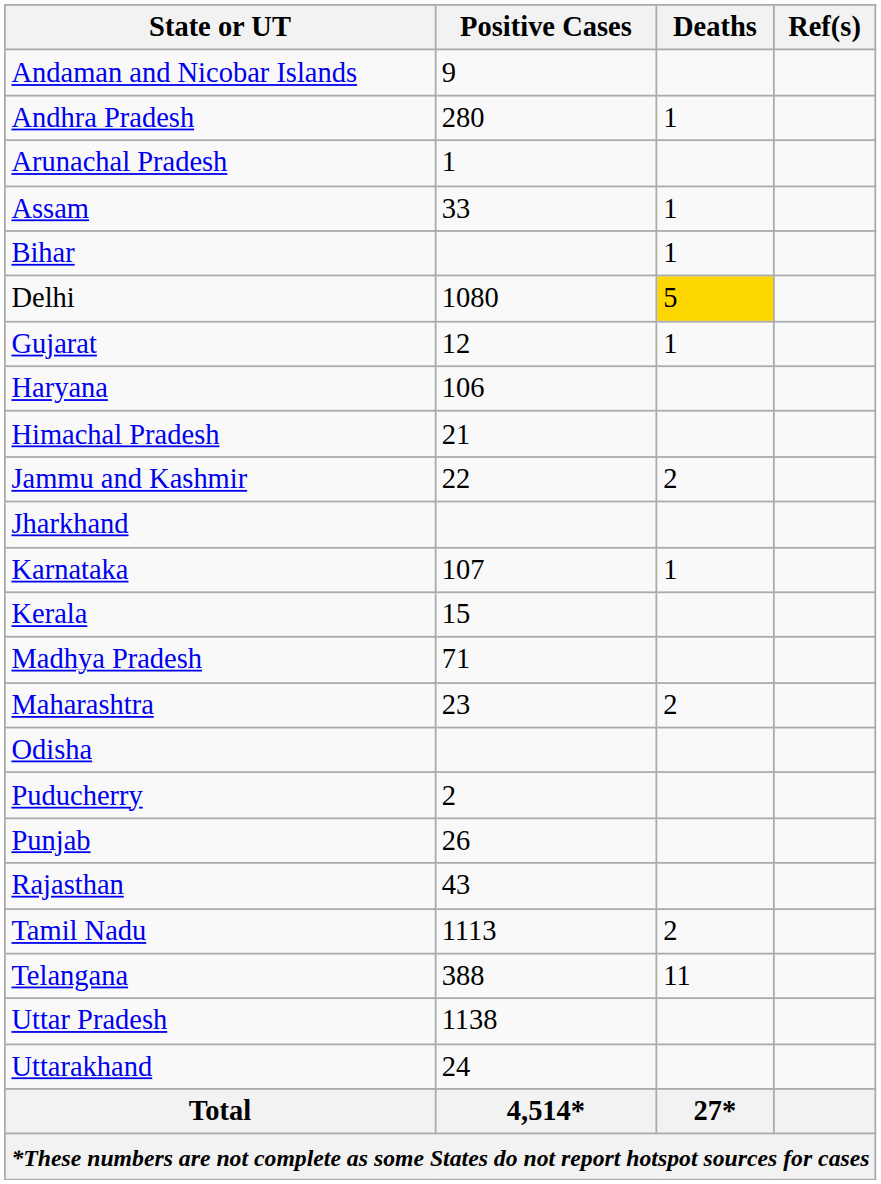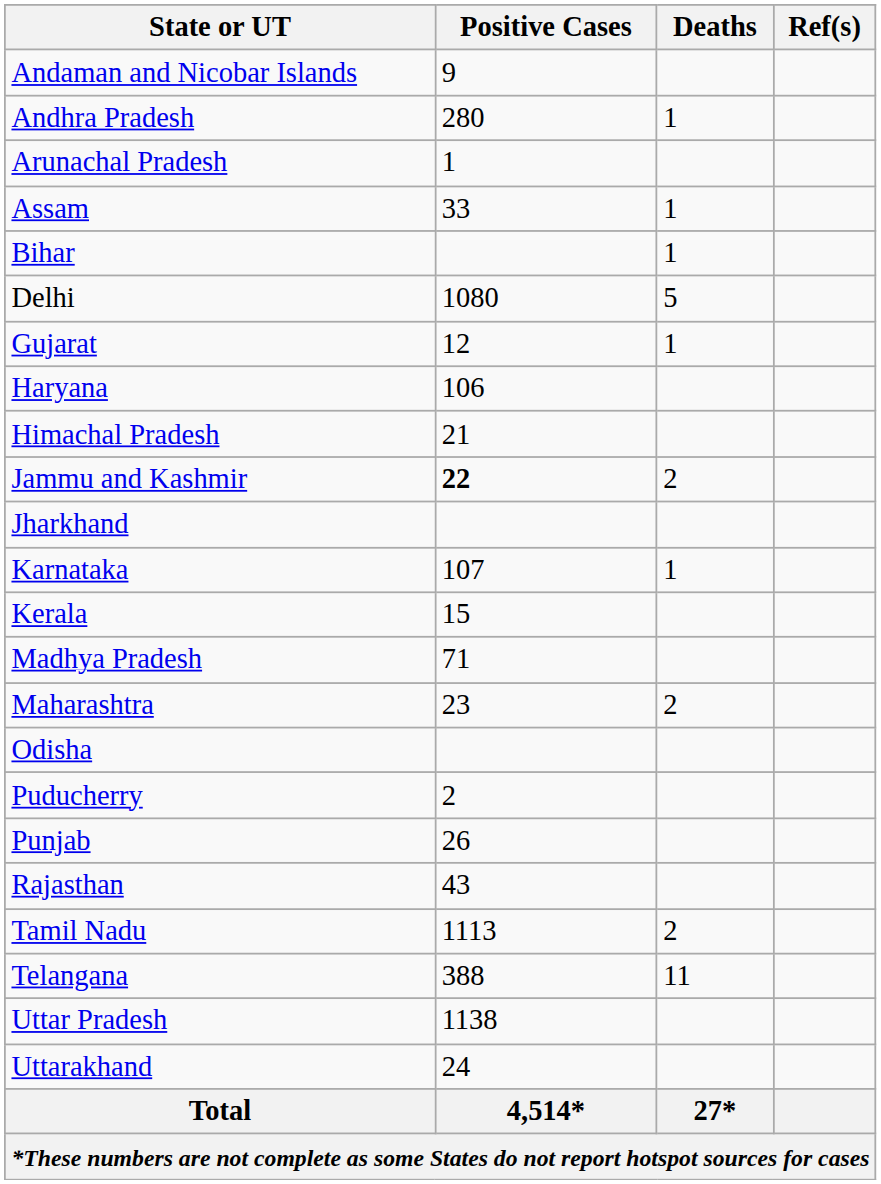(670, 298) gold background -> (670, 298) no background
(456, 478) normal -> (456, 478) bold
